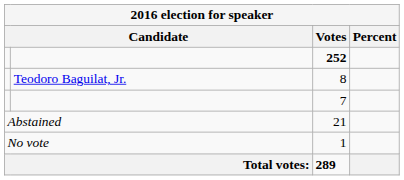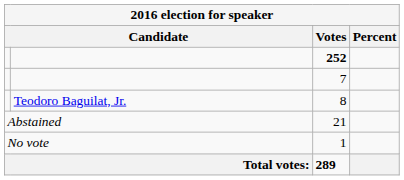rows swapped: (343, 79) <-> (343, 100)
